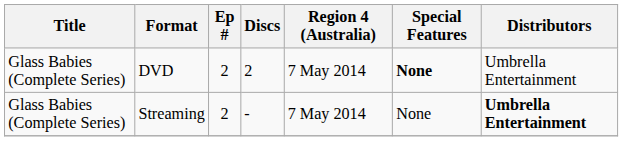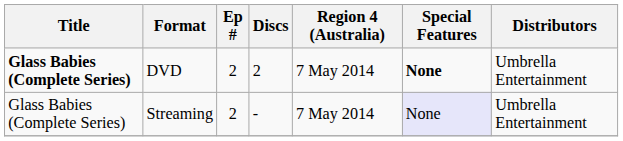(67, 70) normal -> (69, 70) bold
(414, 114) no background -> (423, 114) lavender background
(536, 114) bold -> (541, 114) normal
